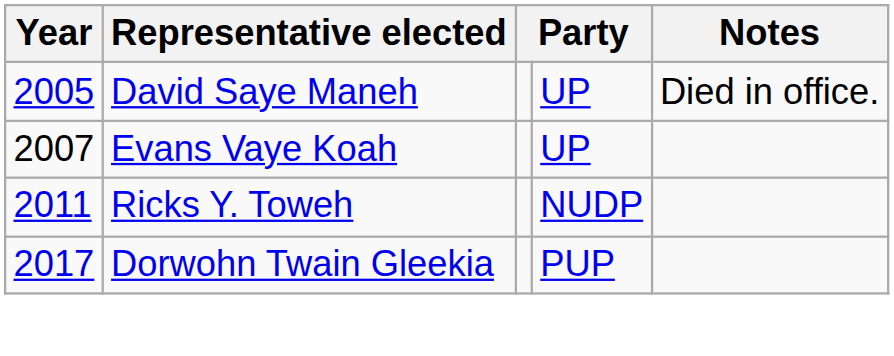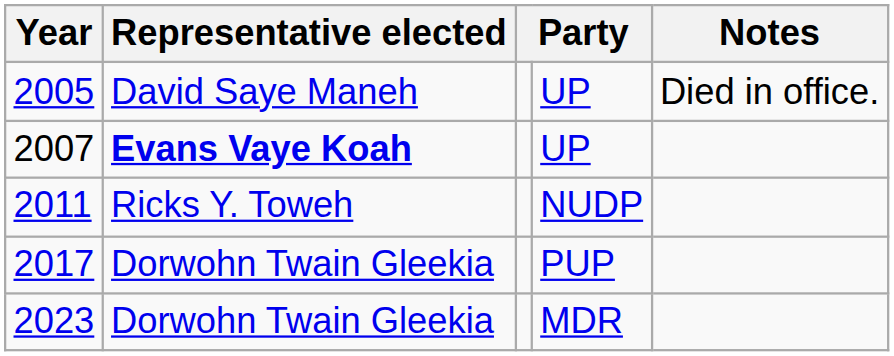(254, 148) normal -> (261, 148) bold
+ row: (54, 321)
